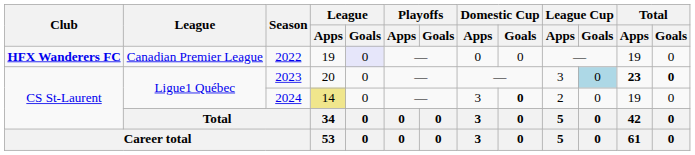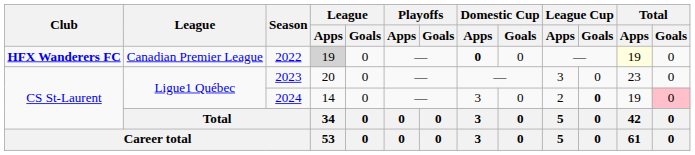(328, 56) no background -> (328, 56) lightgrey background
(365, 56) lavender background -> (365, 56) no background
(478, 56) normal -> (478, 56) bold
(634, 56) no background -> (634, 56) lightyellow background
(597, 77) lightblue background -> (597, 77) no background
(634, 77) bold -> (634, 77) normal
(671, 77) bold -> (671, 77) normal
(328, 98) khaki background -> (328, 98) no background
(520, 98) bold -> (520, 98) normal
(597, 98) normal -> (597, 98) bold
(671, 98) no background -> (671, 98) pink background
